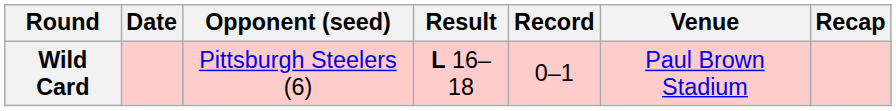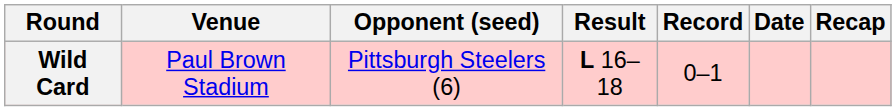columns swapped: (152, 23) <-> (705, 23)
